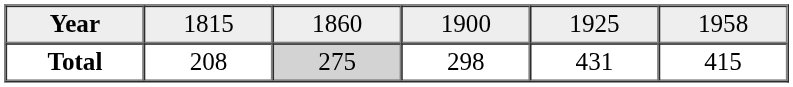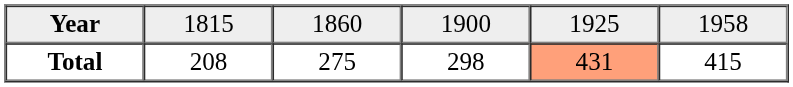(337, 61) lightgrey background -> (337, 61) no background
(594, 61) no background -> (594, 61) lightsalmon background
